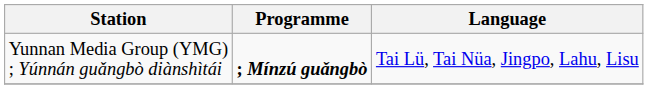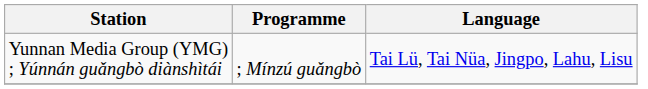(302, 68) bold -> (299, 68) normal
